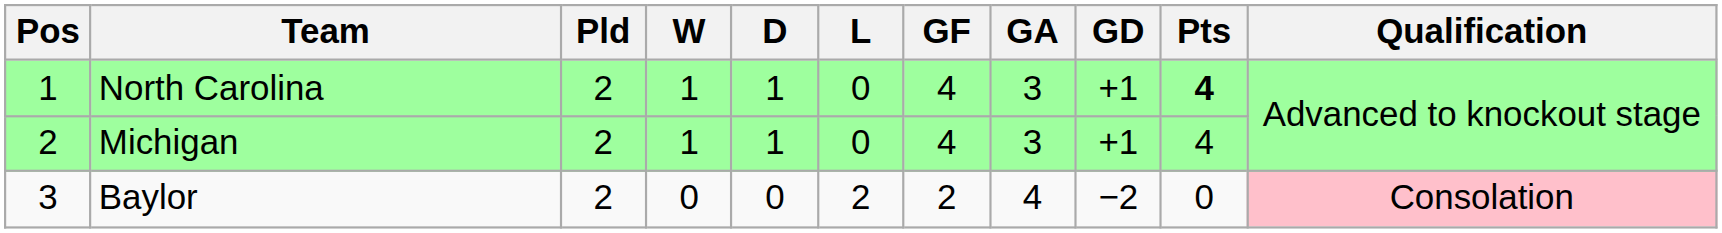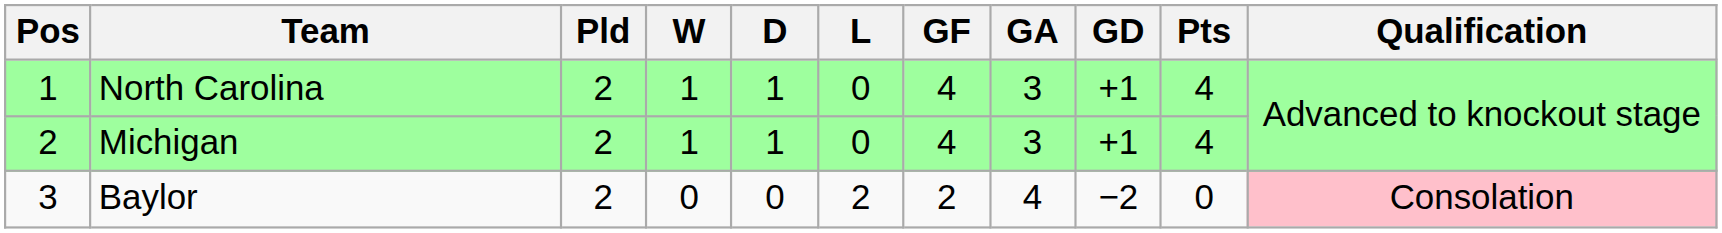(1204, 87) bold -> (1204, 87) normal
